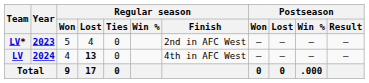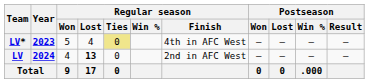(117, 41) no background -> (117, 41) khaki background
(205, 41) 2nd in AFC West -> (205, 41) 4th in AFC West
(205, 56) 4th in AFC West -> (205, 56) 2nd in AFC West
